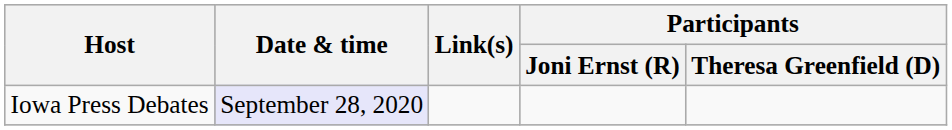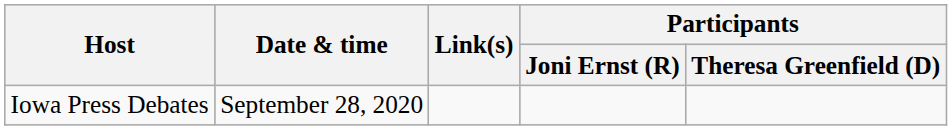(322, 104) lavender background -> (322, 104) no background
